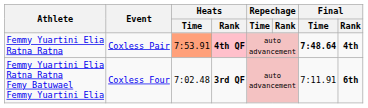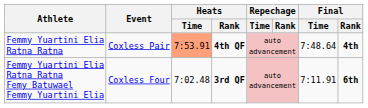(229, 45) pink background -> (229, 45) no background
(318, 45) bold -> (318, 45) normal
